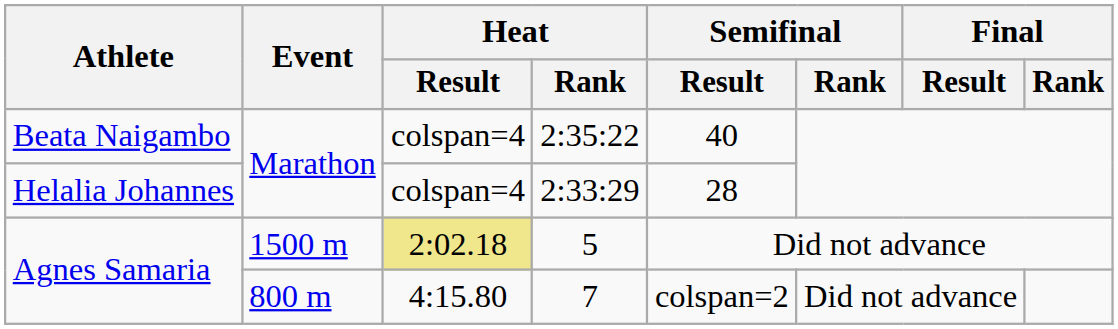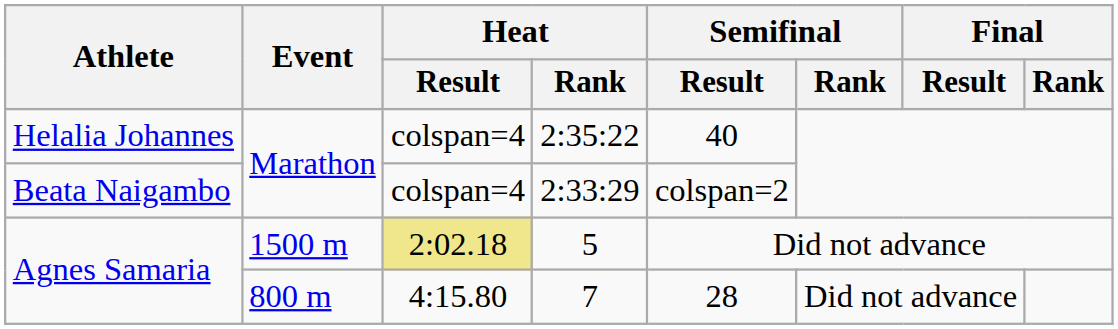(122, 136) Beata Naigambo -> (123, 136) Helalia Johannes
(123, 189) Helalia Johannes -> (122, 189) Beata Naigambo
(722, 189) 28 -> (722, 189) colspan=2
(722, 297) colspan=2 -> (722, 297) 28
